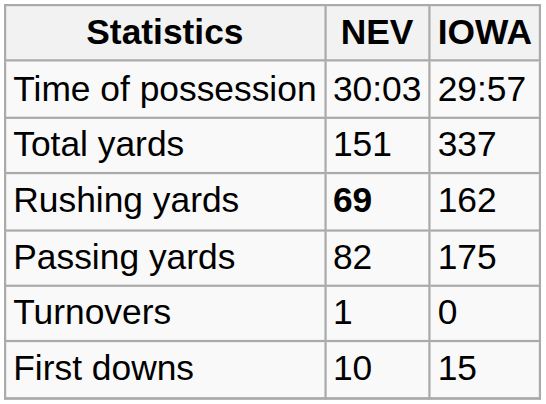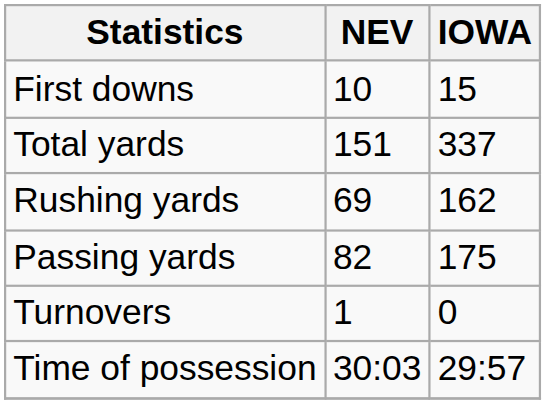rows swapped: (104, 369) <-> (165, 88)
(353, 200) bold -> (353, 200) normal
